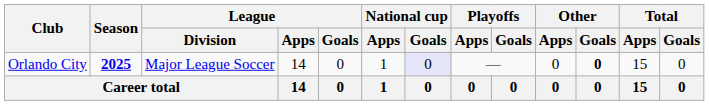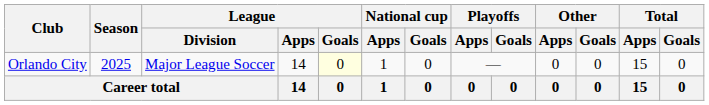(116, 64) bold -> (116, 64) normal
(340, 64) no background -> (340, 64) lightyellow background
(428, 64) lavender background -> (428, 64) no background
(598, 64) bold -> (598, 64) normal
